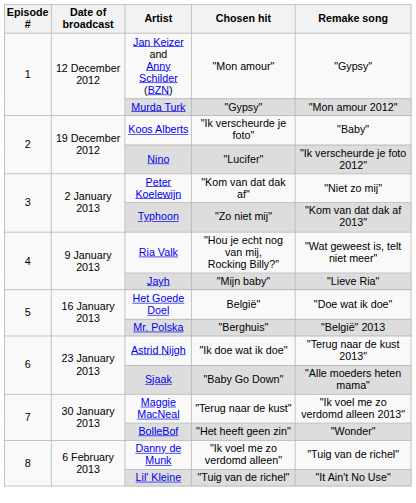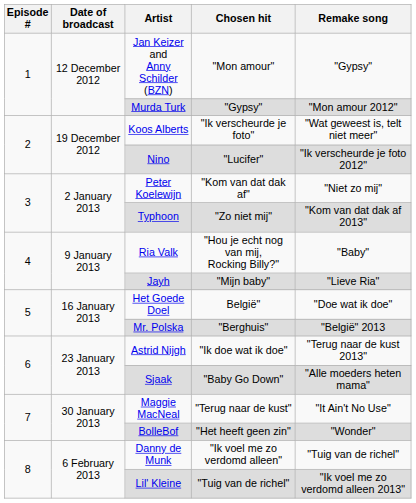(353, 130) "Baby" -> (353, 130) "Wat geweest is, telt niet meer"
(353, 252) "Wat geweest is, telt niet meer" -> (353, 252) "Baby"
(353, 408) "Ik voel me zo verdomd alleen 2013" -> (353, 408) "It Ain't No Use"
(353, 477) "It Ain't No Use" -> (353, 484) "Ik voel me zo verdomd alleen 2013"
